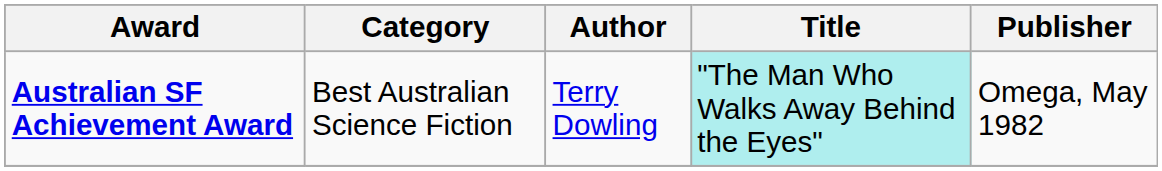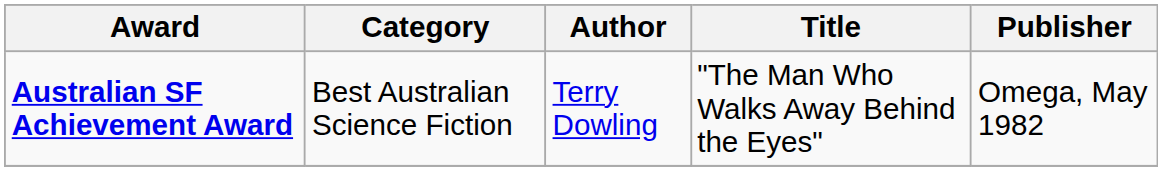(826, 108) paleturquoise background -> (826, 108) no background
